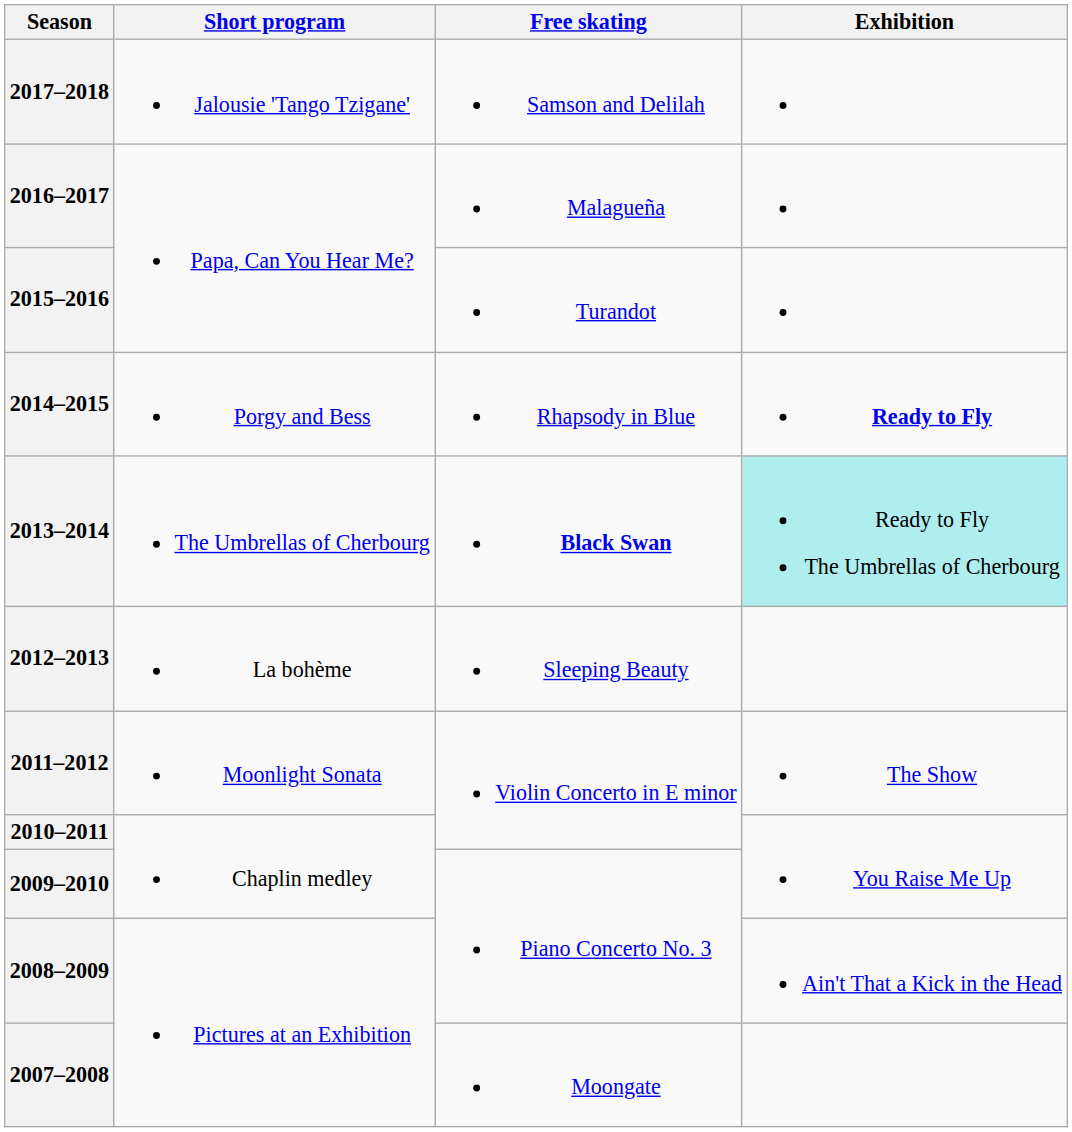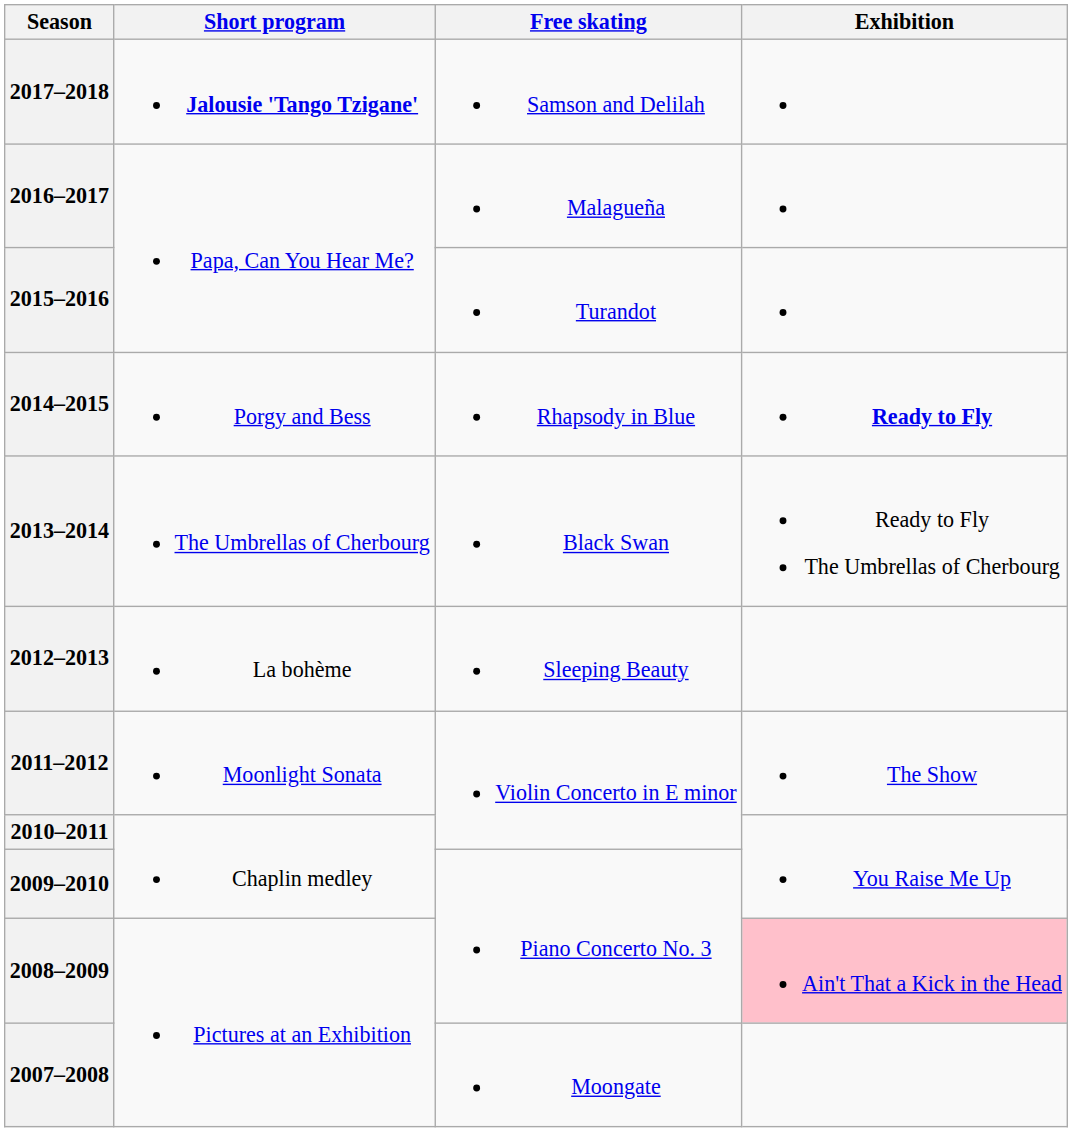(275, 104) normal -> (275, 104) bold
(588, 544) bold -> (588, 544) normal
(904, 544) paleturquoise background -> (904, 544) no background
(904, 983) no background -> (904, 983) pink background
